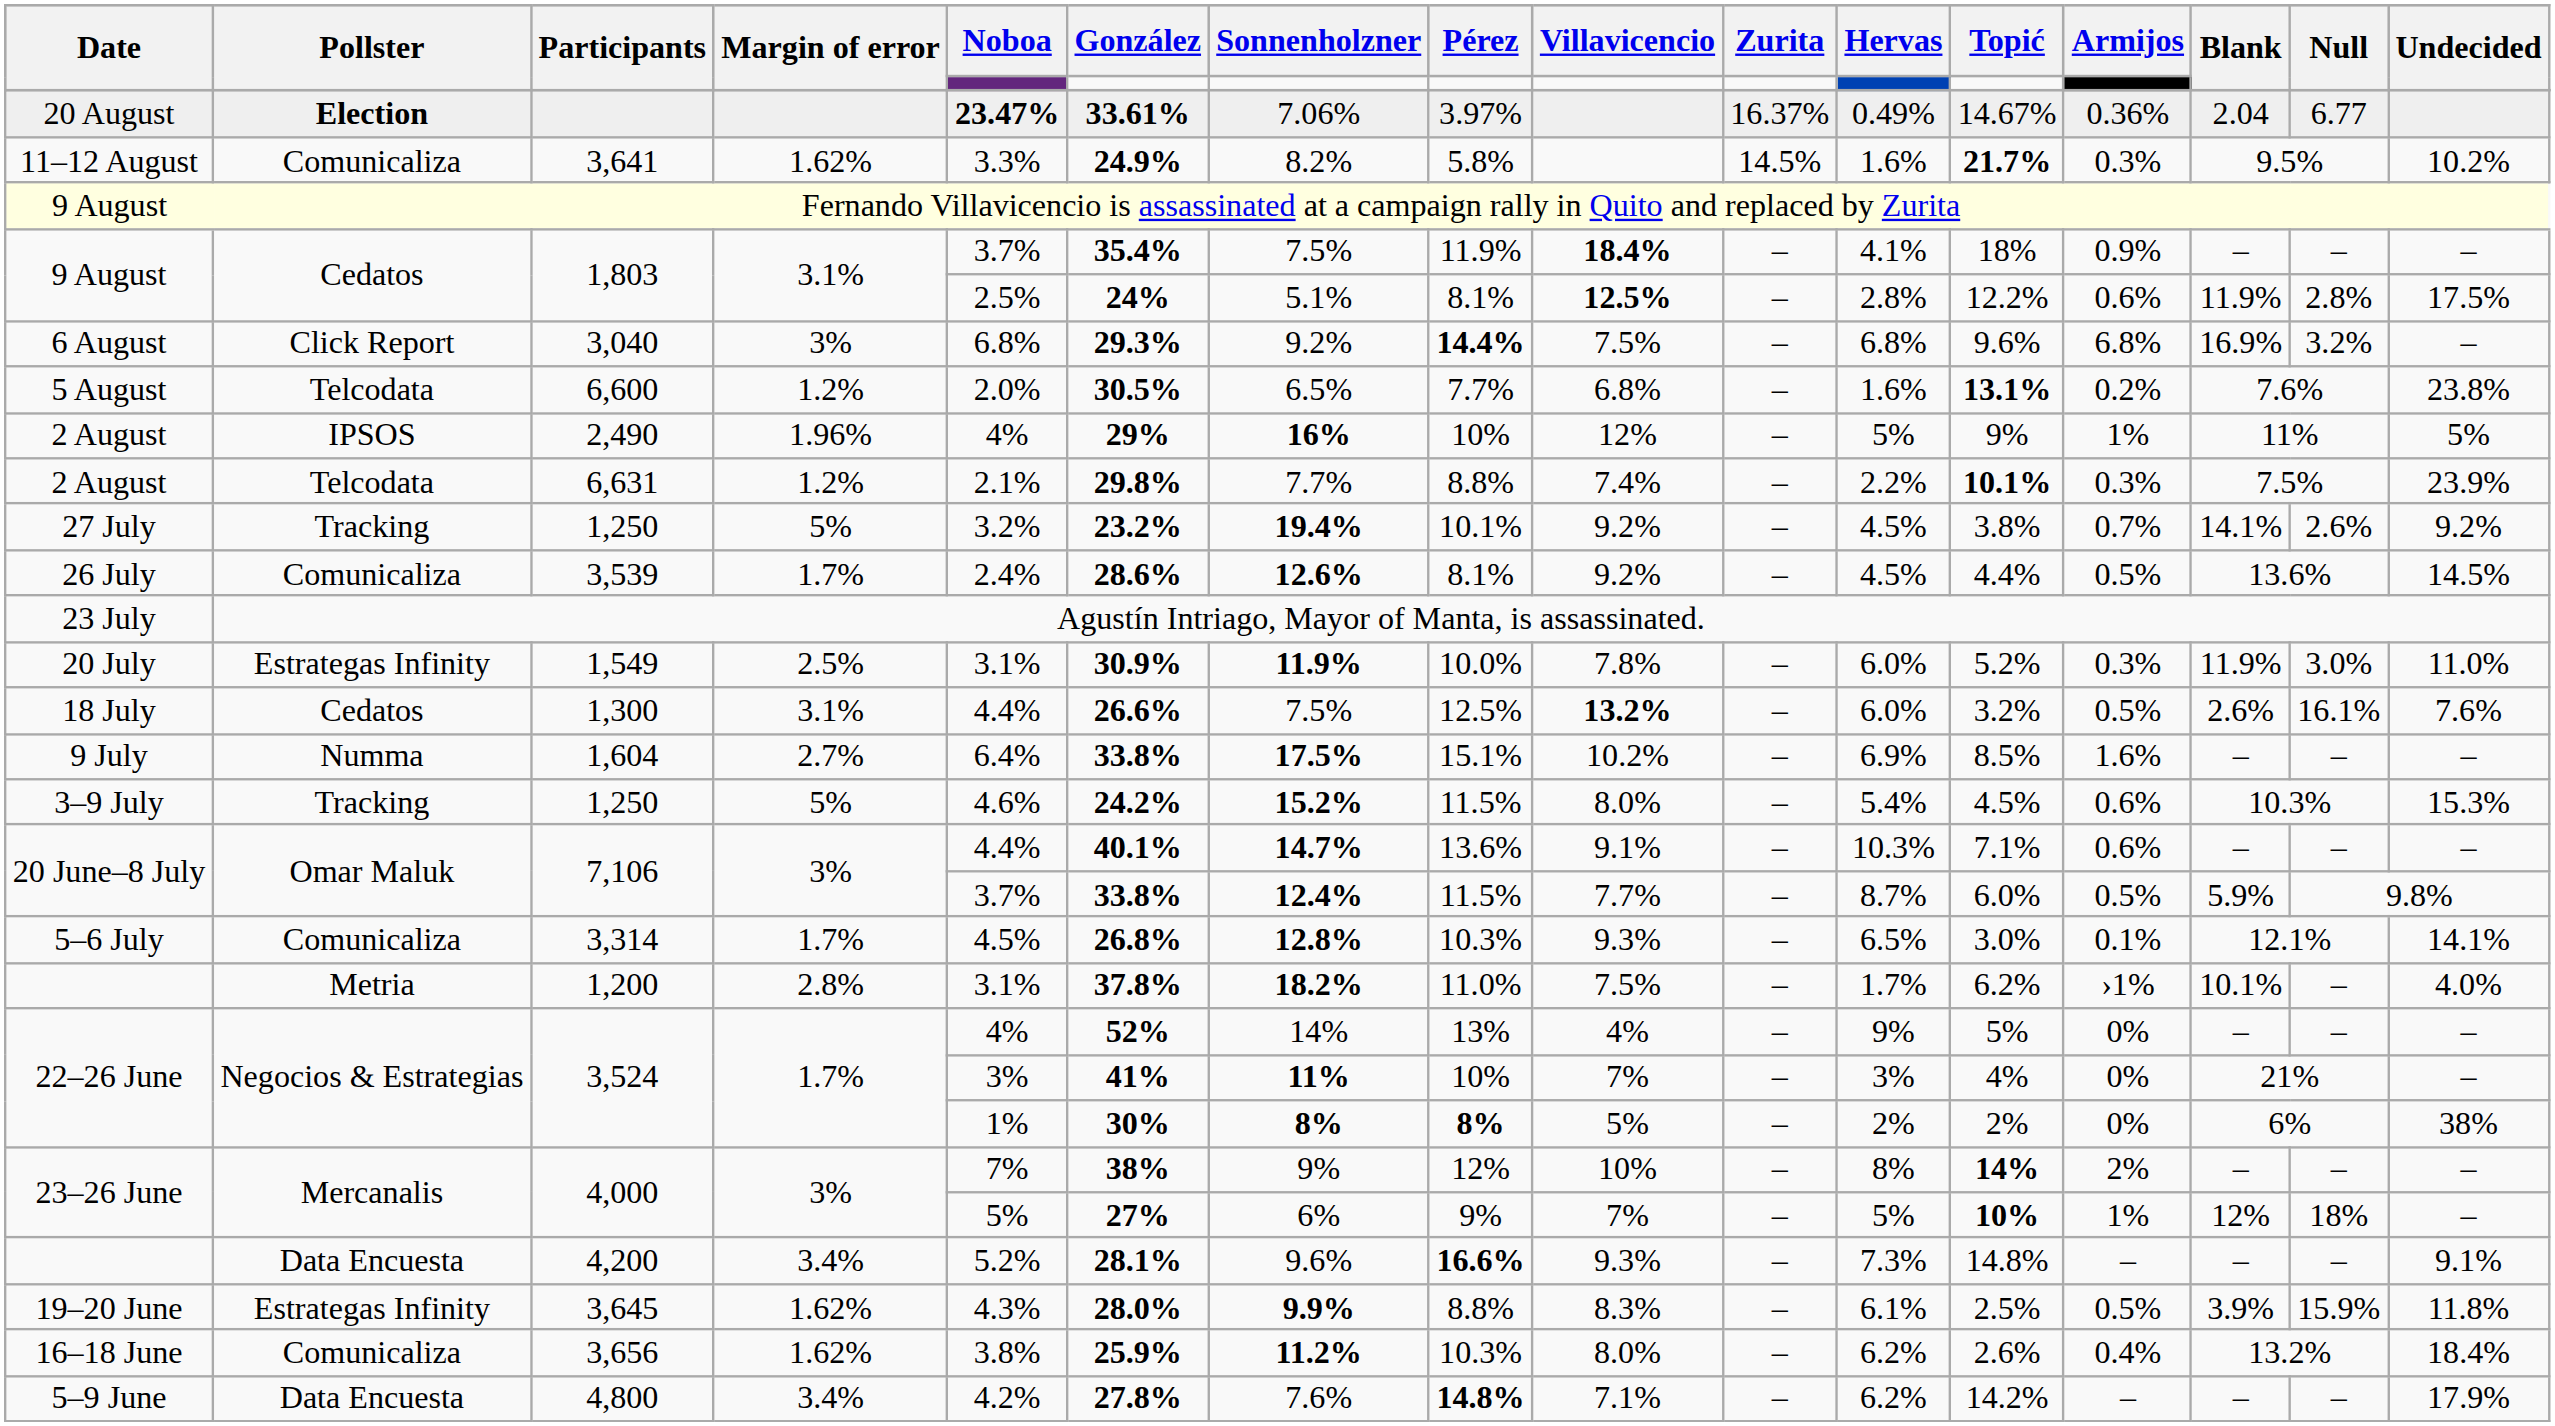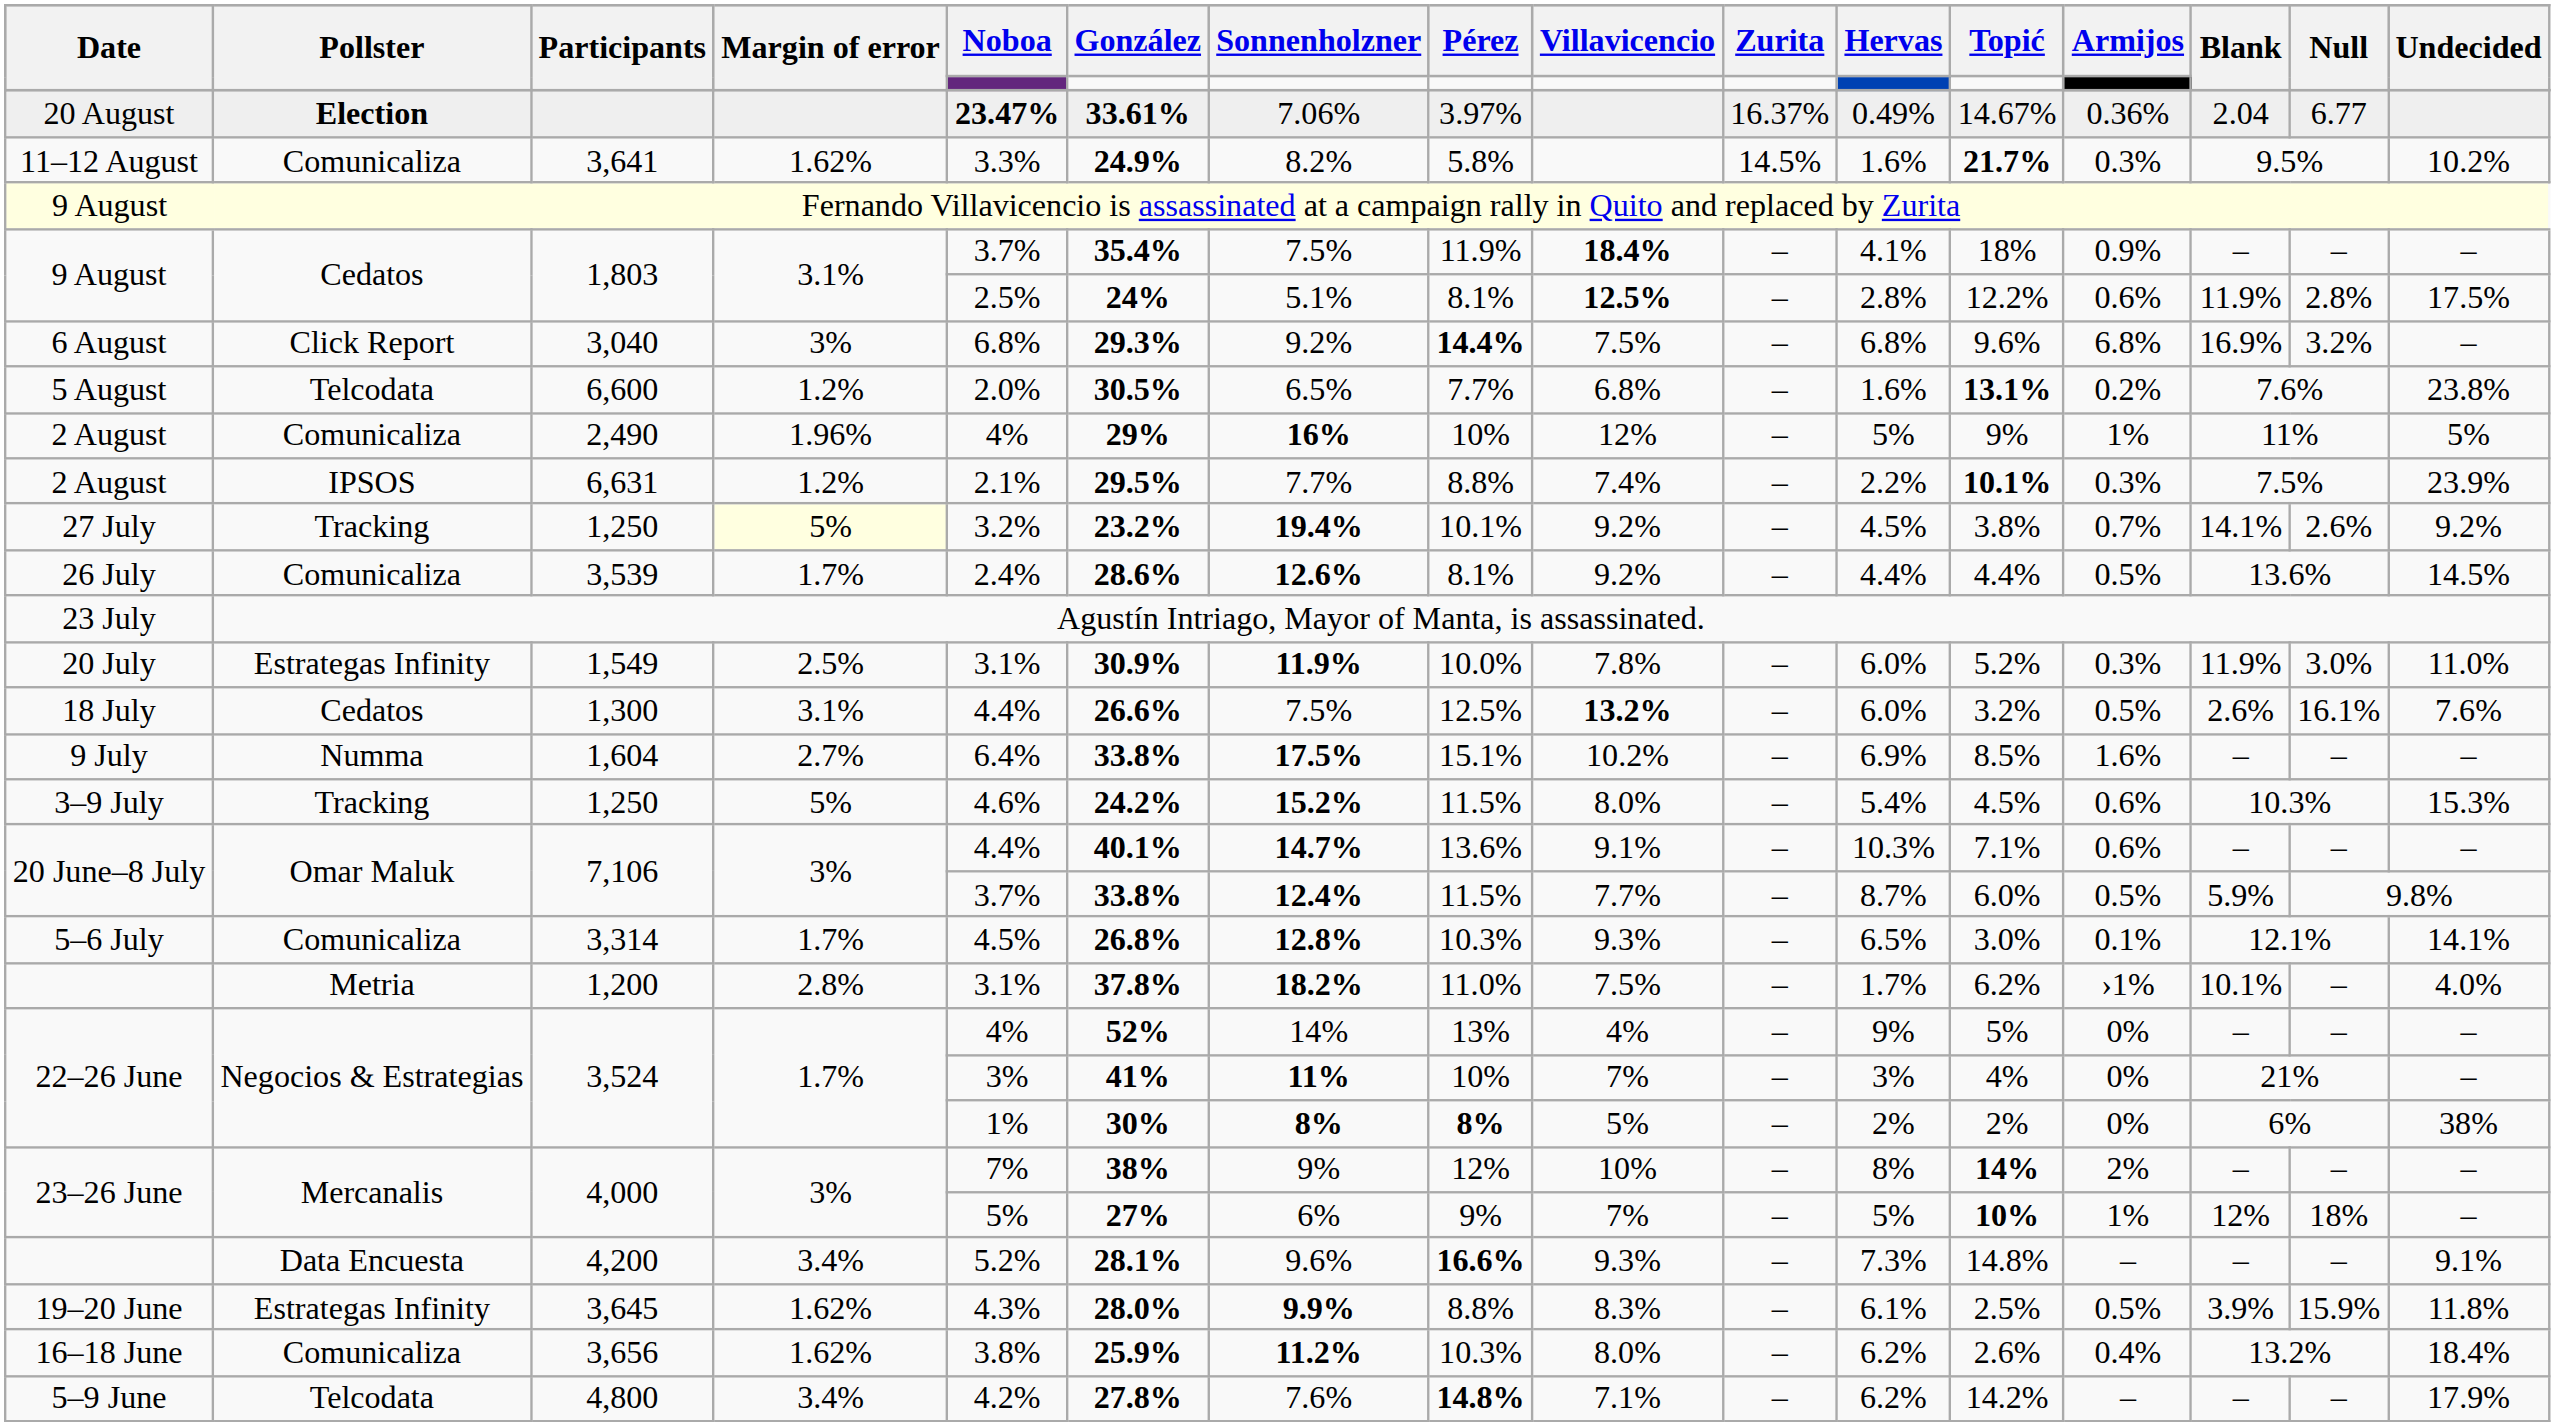(372, 435) IPSOS -> (372, 435) Comunicaliza
(372, 481) Telcodata -> (372, 481) IPSOS
(1138, 481) 29.8% -> (1138, 481) 29.5%
(831, 527) no background -> (831, 527) lightyellow background
(1893, 572) 4.5% -> (1893, 572) 4.4%
(372, 1398) Data Encuesta -> (372, 1398) Telcodata
